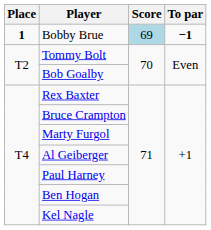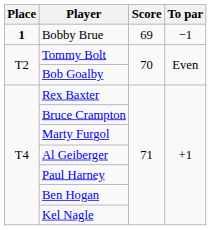(147, 34) lightblue background -> (147, 34) no background
(185, 34) bold -> (185, 34) normal
